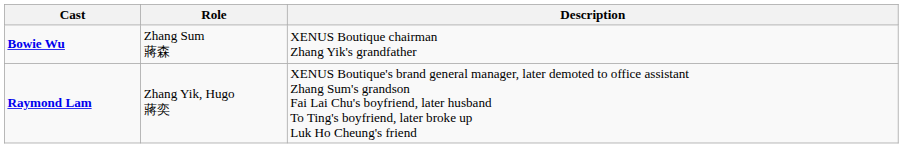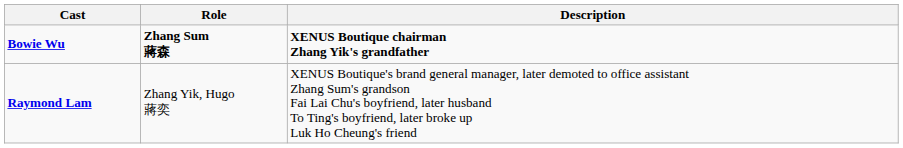(174, 43) normal -> (176, 43) bold
(364, 44) normal -> (368, 44) bold
